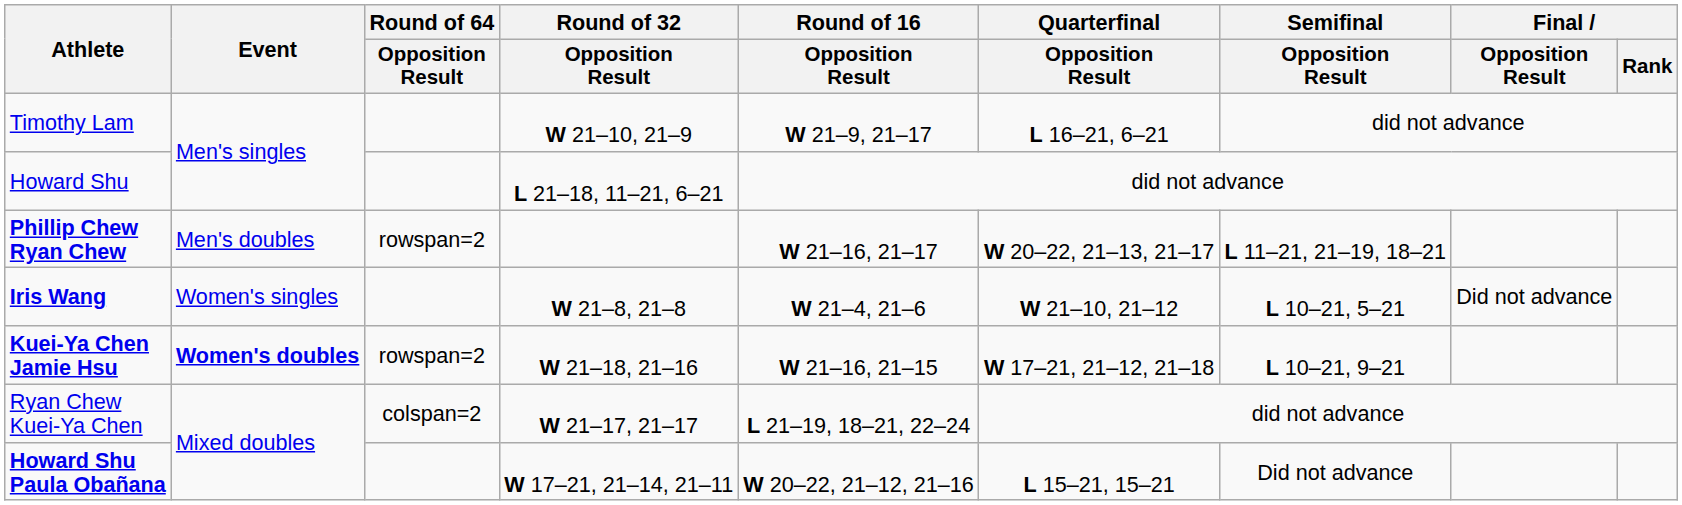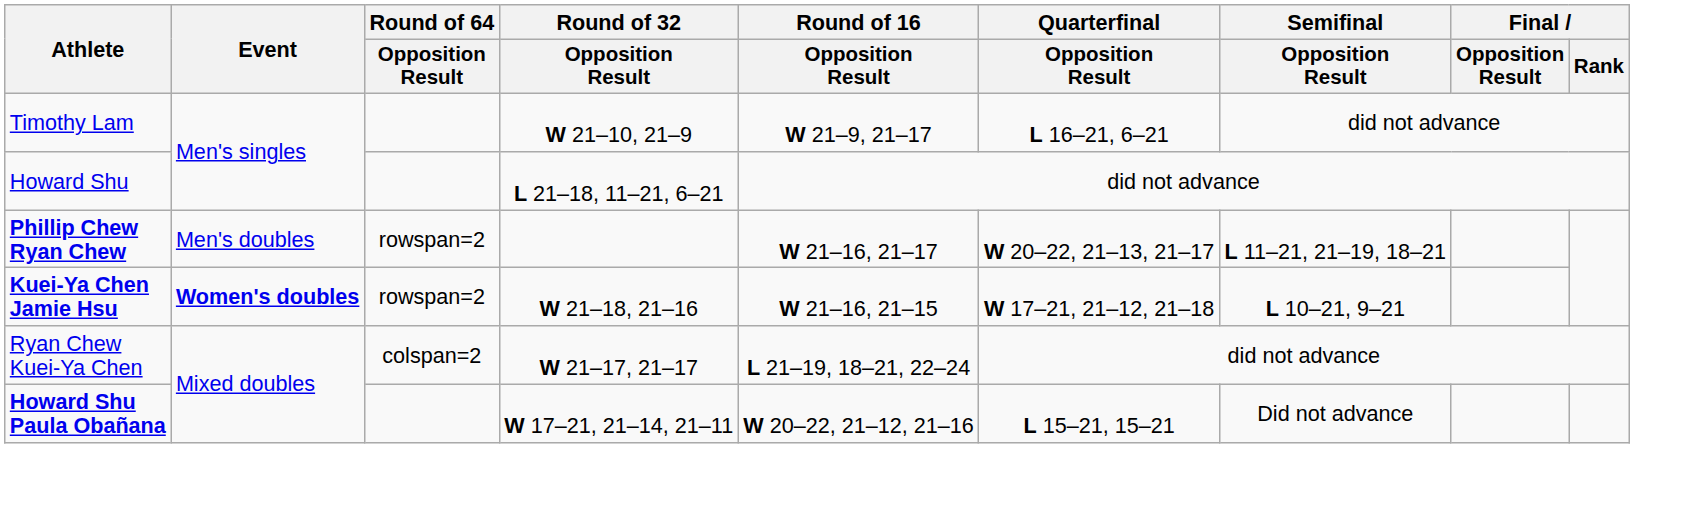- row: (58, 297)
